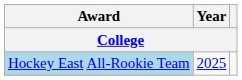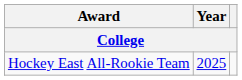(99, 63) lightblue background -> (99, 63) no background
